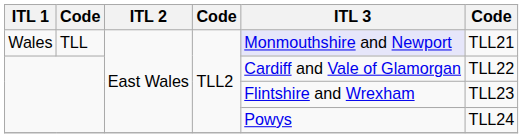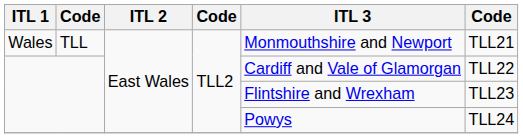(348, 42) lavender background -> (348, 42) no background
